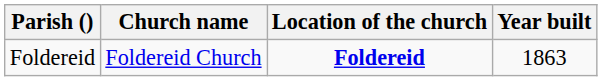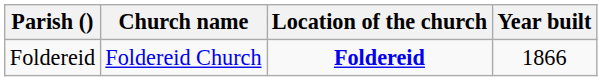(544, 57) 1863 -> (544, 57) 1866
